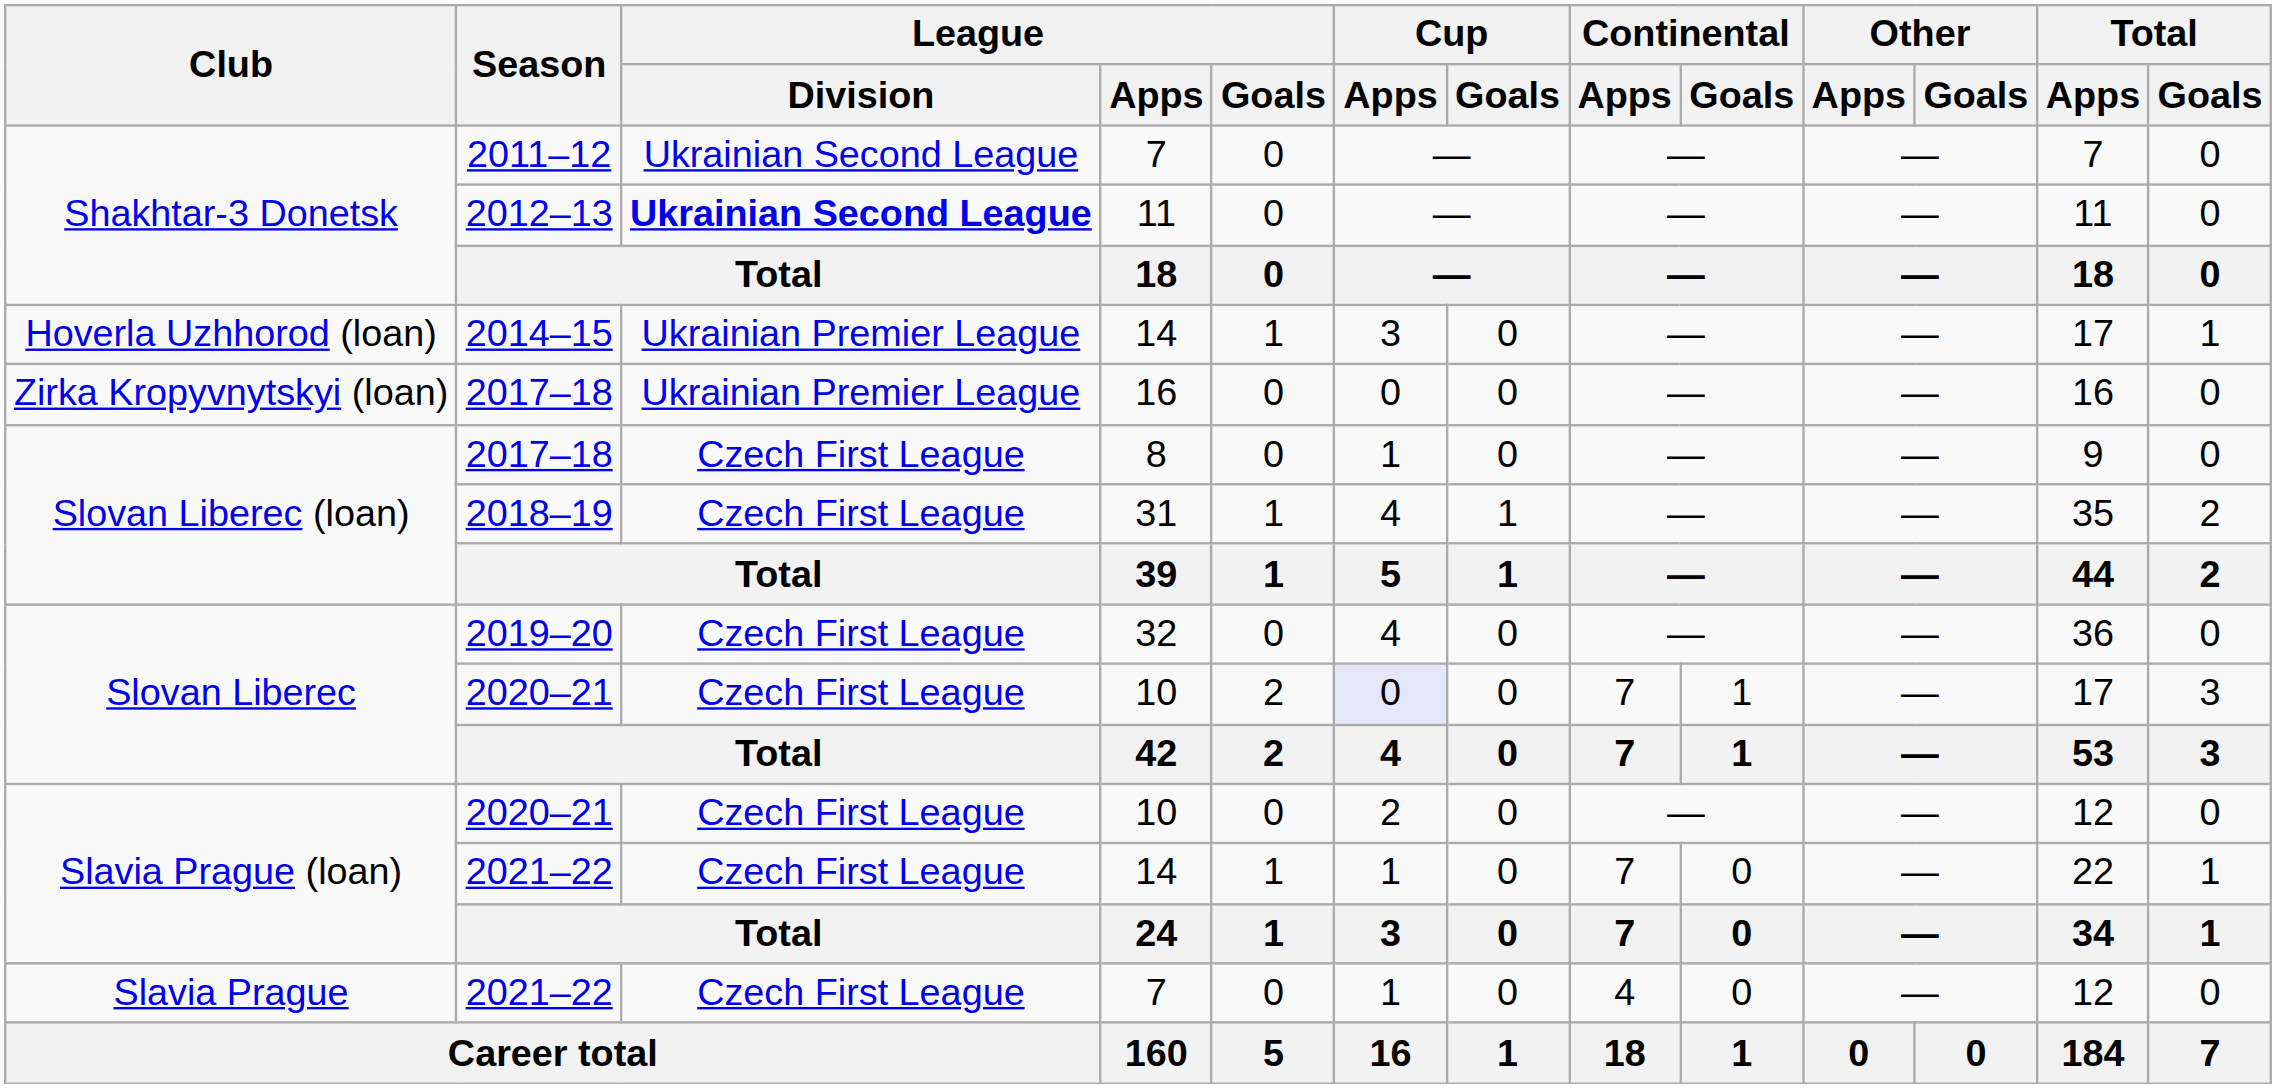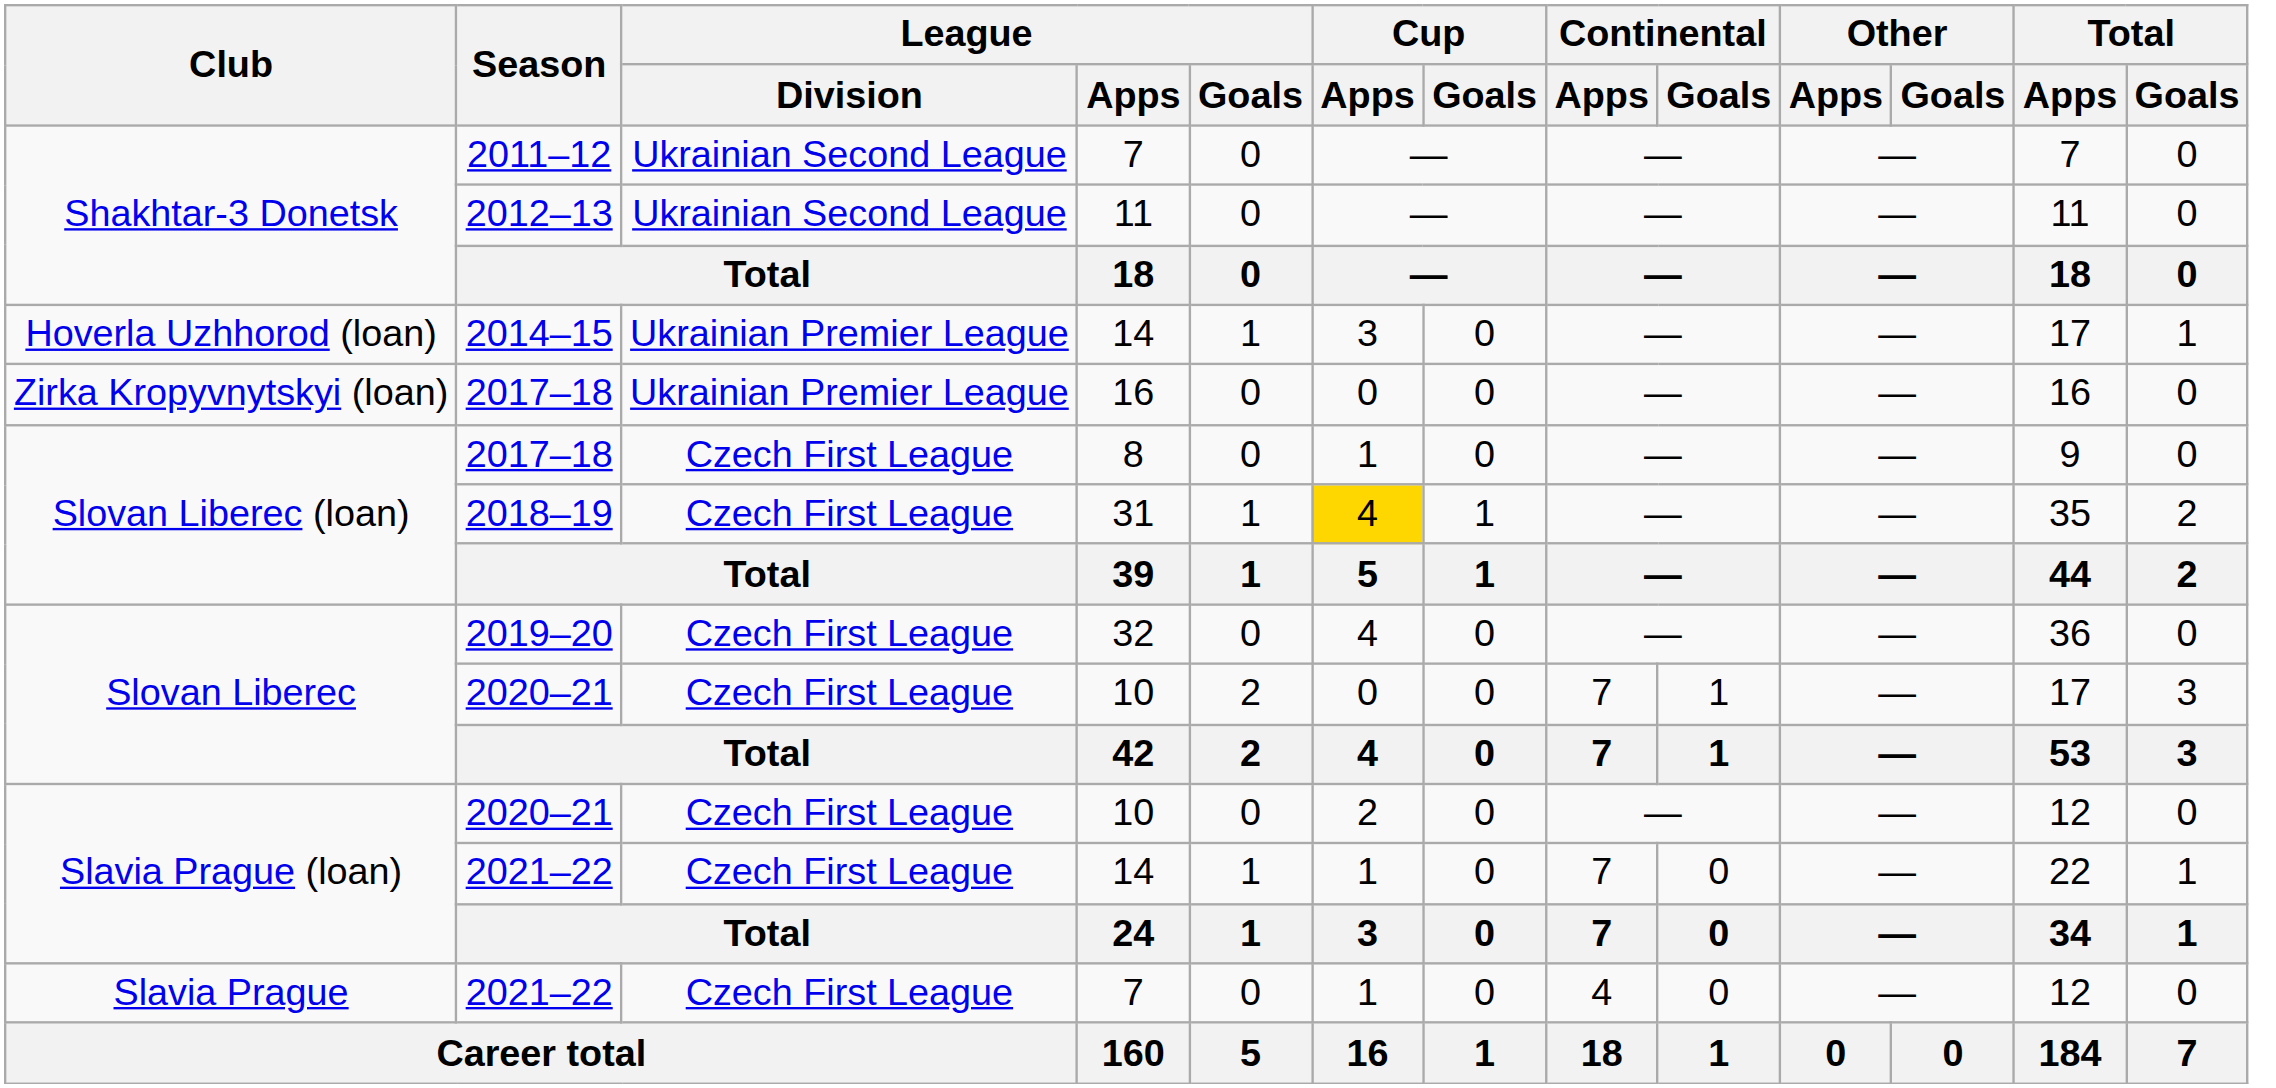(861, 214) bold -> (849, 214) normal
(1390, 513) no background -> (1368, 513) gold background
(1390, 693) lavender background -> (1368, 693) no background
